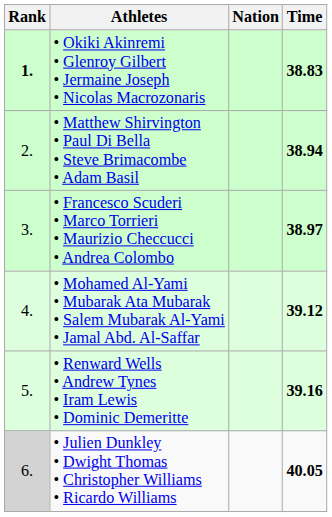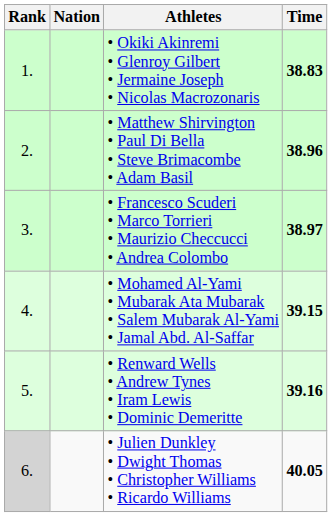columns swapped: (256, 17) <-> (139, 17)
(27, 70) bold -> (27, 70) normal
(305, 150) 38.94 -> (305, 150) 38.96
(305, 310) 39.12 -> (305, 310) 39.15
